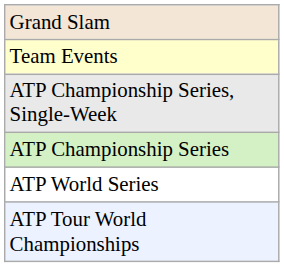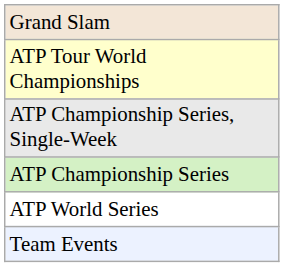(64, 56) Team Events -> (78, 68) ATP Tour World Championships
(78, 231) ATP Tour World Championships -> (64, 243) Team Events
